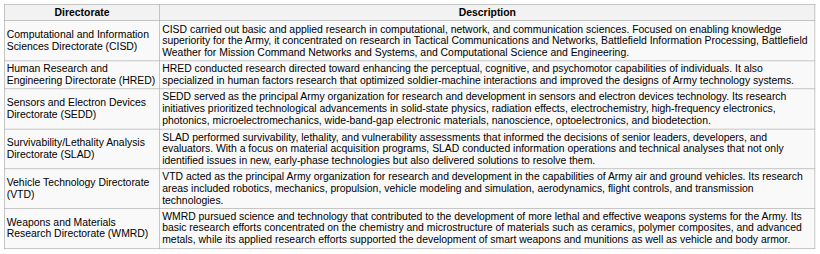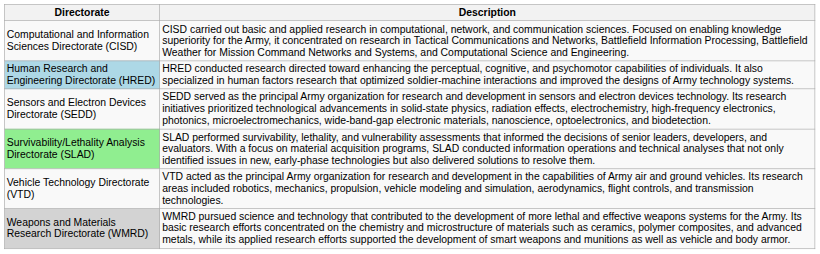(81, 74) no background -> (81, 74) lightblue background
(76, 148) no background -> (76, 148) lightgreen background
(78, 228) no background -> (78, 228) lightgrey background
